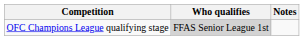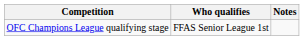(221, 27) lightgrey background -> (221, 27) no background
